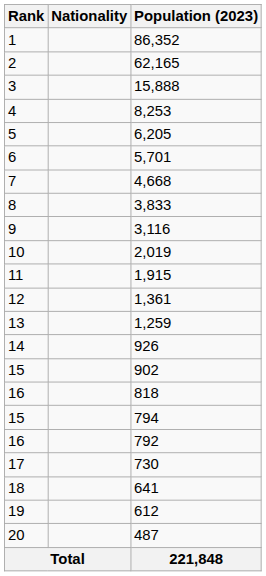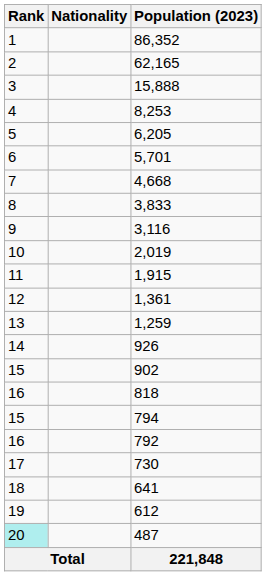(16, 535) no background -> (16, 535) paleturquoise background
